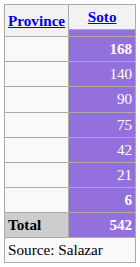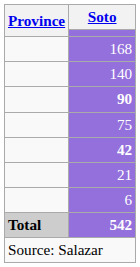(121, 49) bold -> (121, 49) normal
(125, 99) normal -> (125, 99) bold
(125, 149) normal -> (125, 149) bold
(128, 199) bold -> (128, 199) normal
